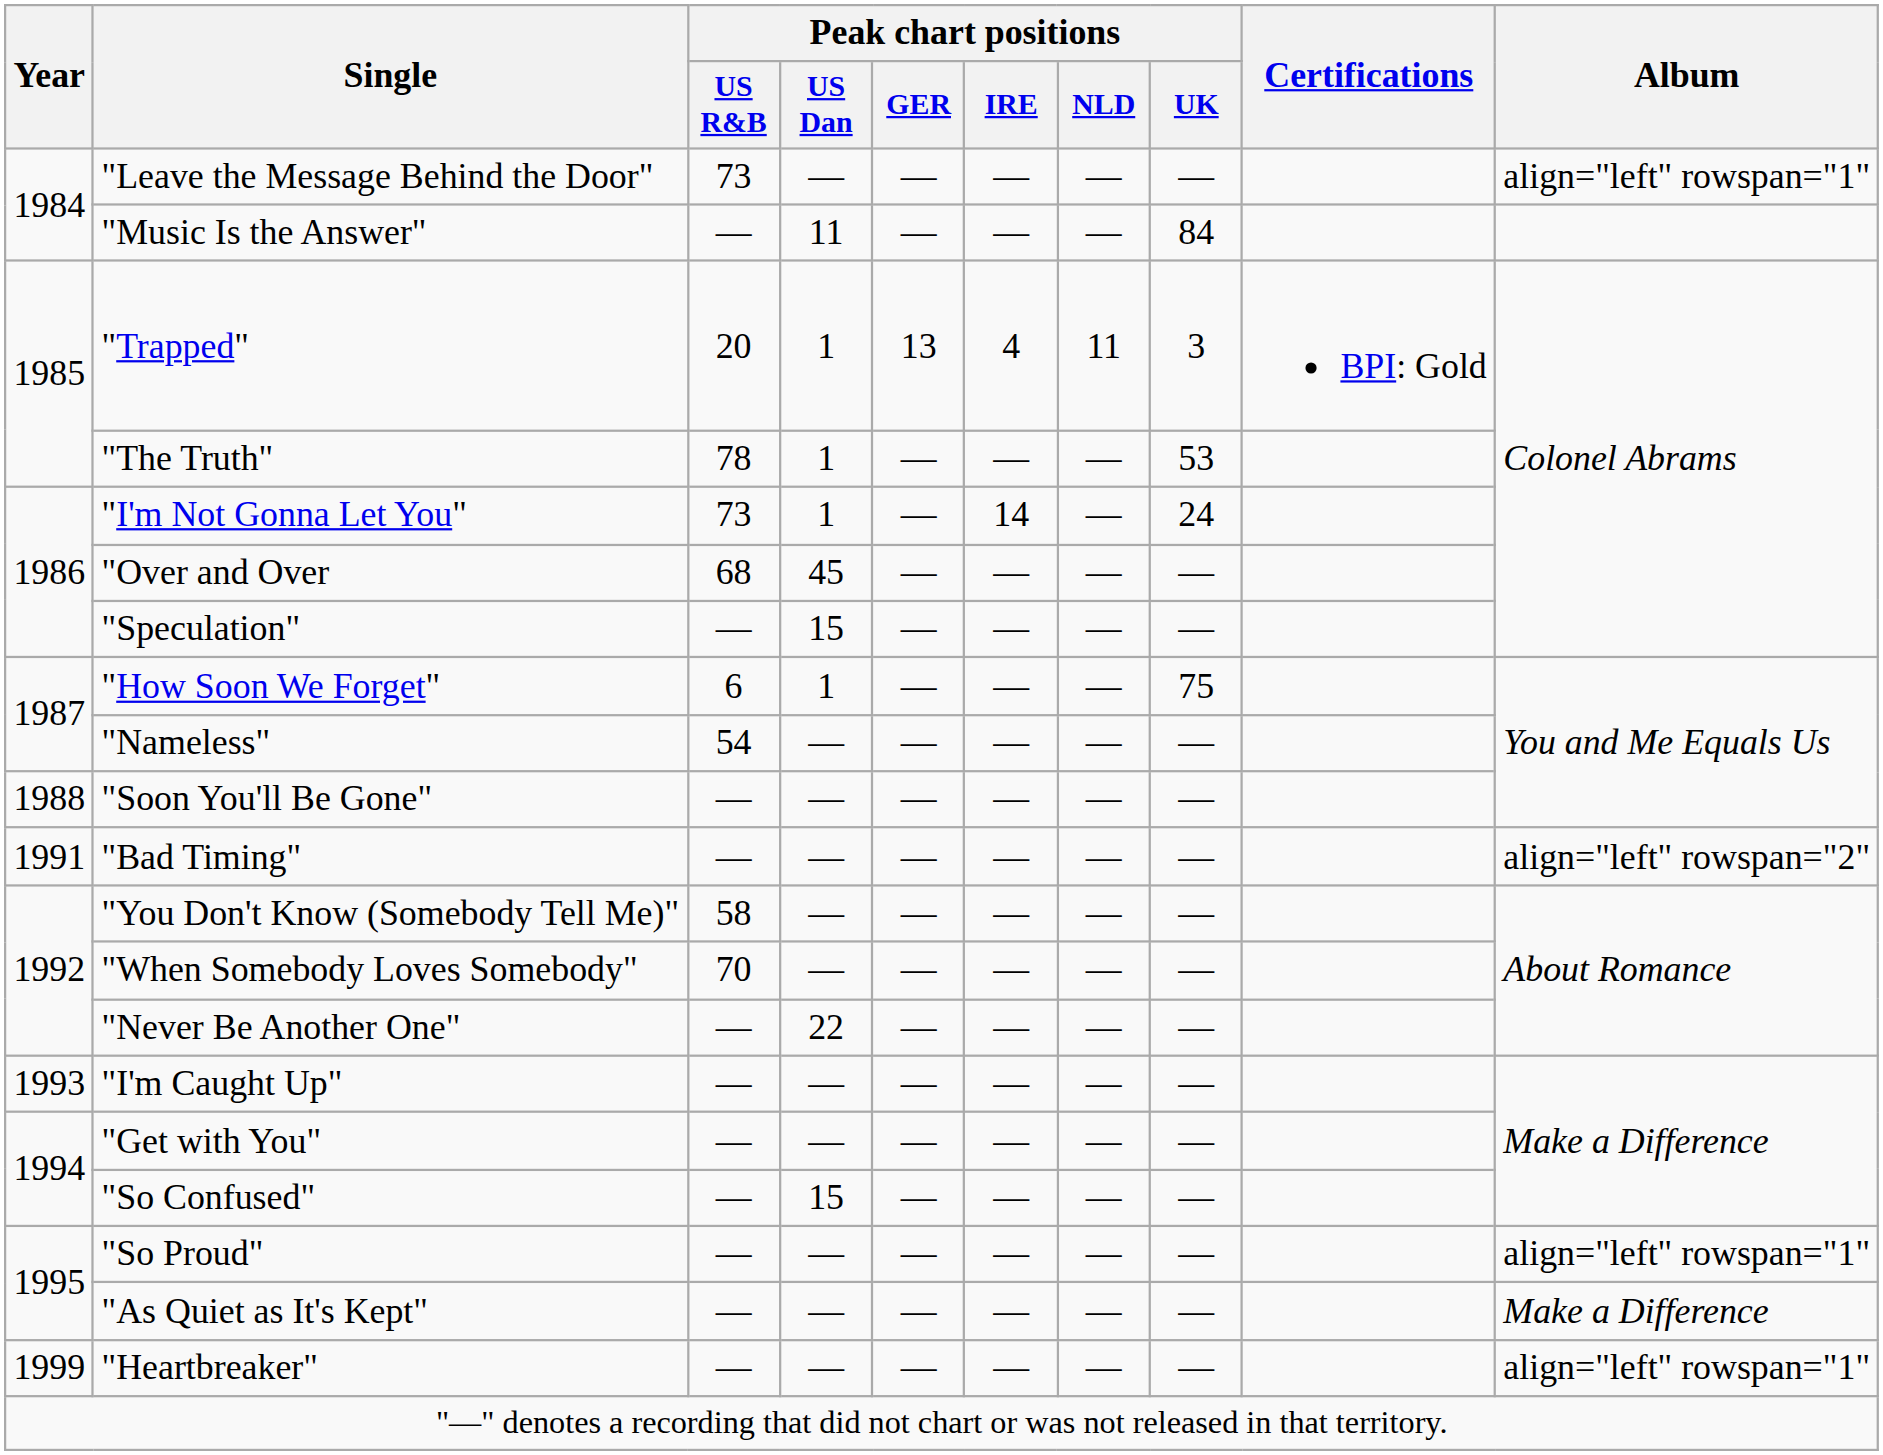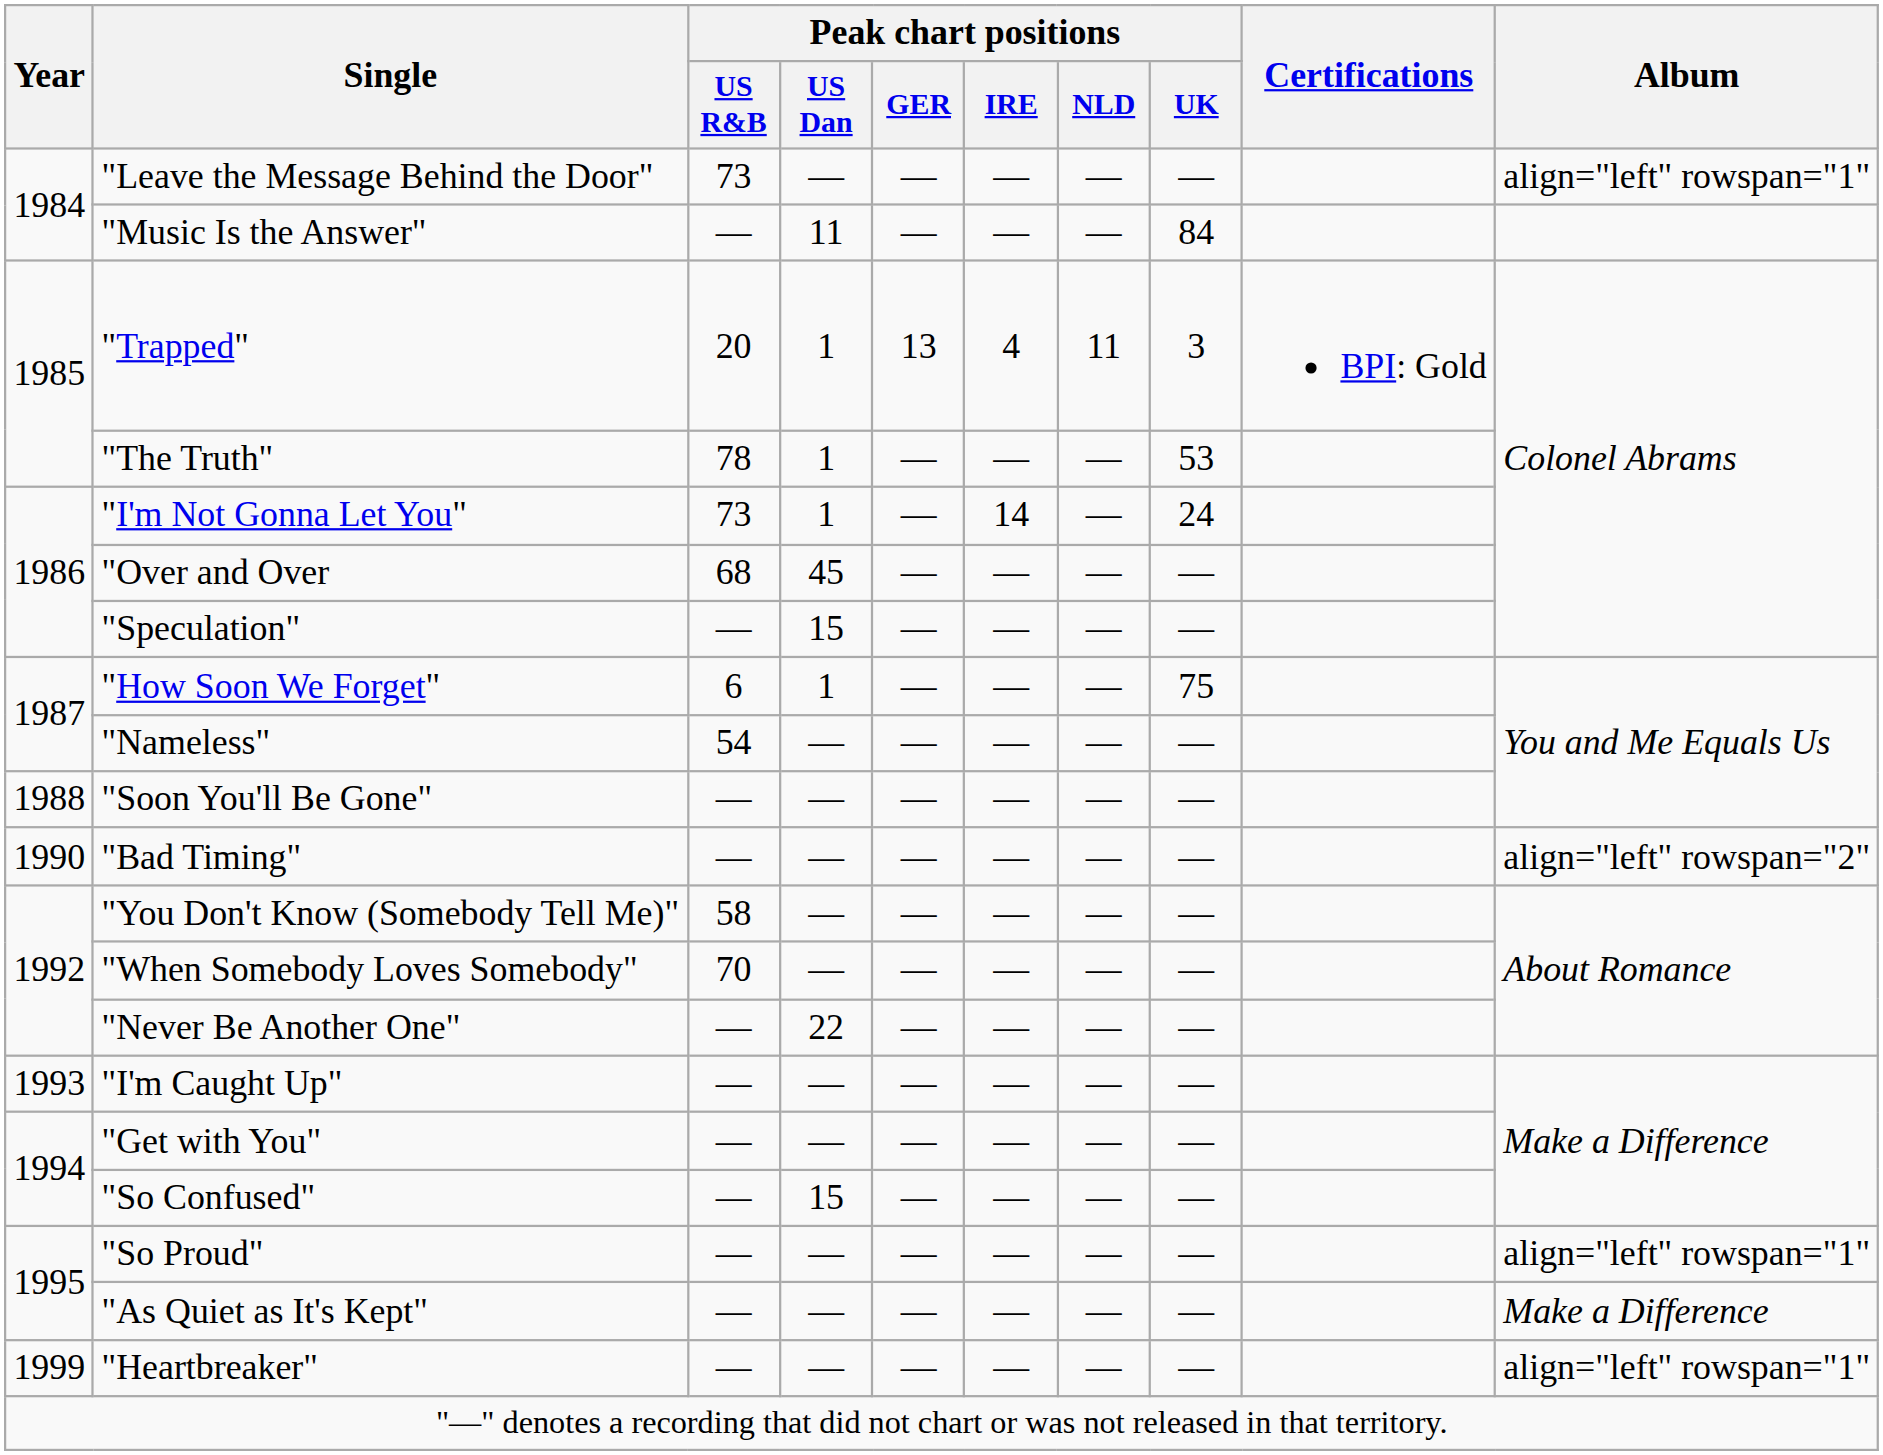(49, 855) 1991 -> (49, 855) 1990
